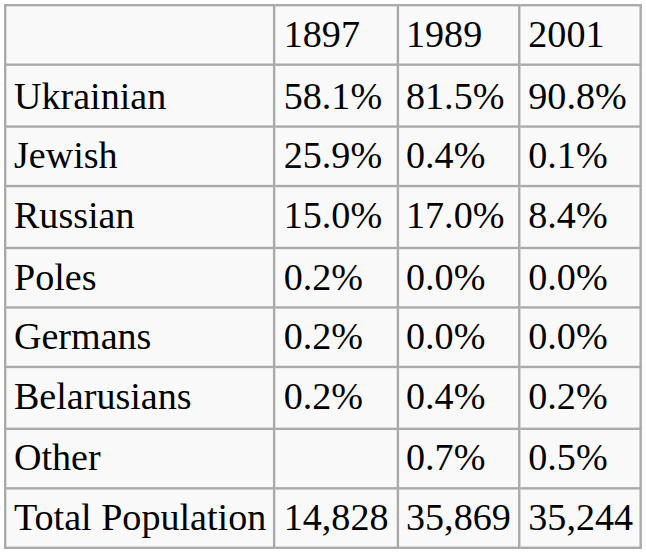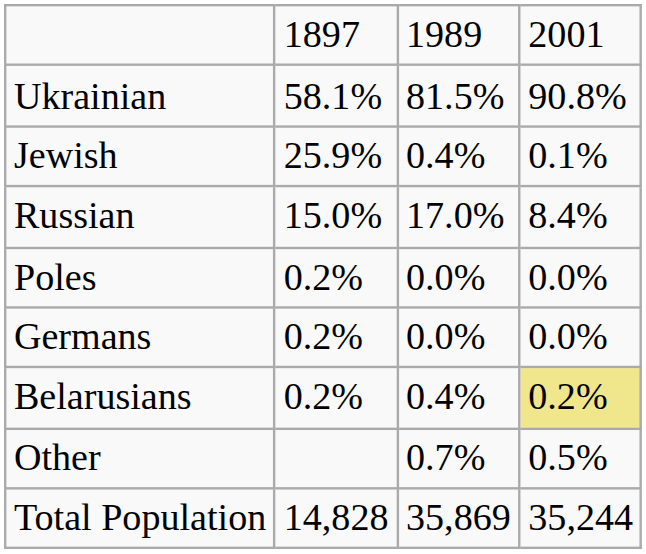(568, 397) no background -> (568, 397) khaki background
